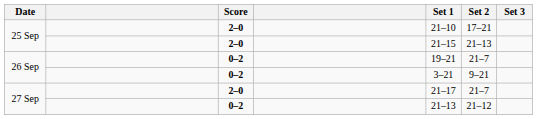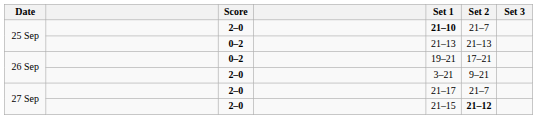(443, 28) normal -> (443, 28) bold
(479, 28) 17–21 -> (479, 28) 21–7
(236, 43) 2–0 -> (236, 43) 0–2
(443, 43) 21–15 -> (443, 43) 21–13
(479, 59) 21–7 -> (479, 59) 17–21
(236, 75) 0–2 -> (236, 75) 2–0
(236, 106) 0–2 -> (236, 106) 2–0
(443, 106) 21–13 -> (443, 106) 21–15
(479, 106) normal -> (479, 106) bold
